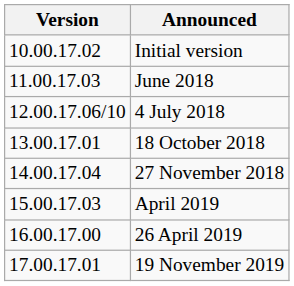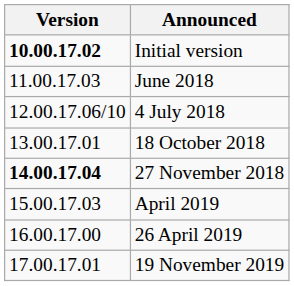(55, 50) normal -> (55, 50) bold
(55, 173) normal -> (55, 173) bold
